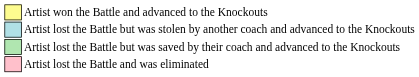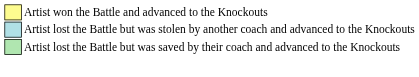- row: (116, 64)
